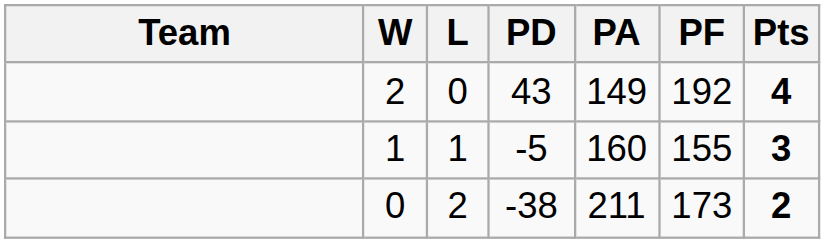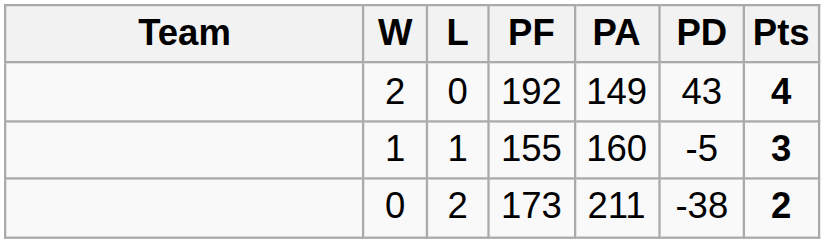columns swapped: (702, 33) <-> (531, 33)
